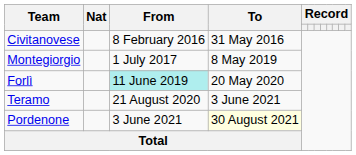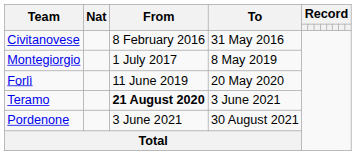(150, 80) paleturquoise background -> (150, 80) no background
(156, 100) normal -> (159, 100) bold
(255, 120) lightyellow background -> (255, 120) no background
